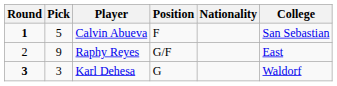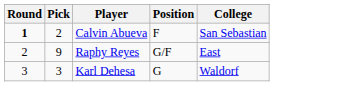- column: (228, 14)
(59, 33) 5 -> (59, 33) 2
(24, 71) bold -> (24, 71) normal
